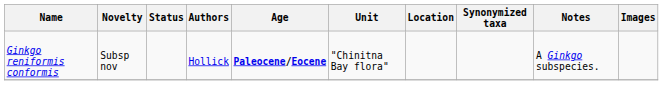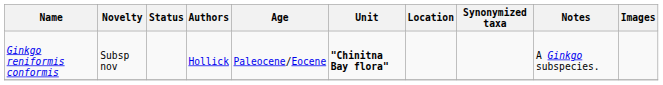(280, 61) bold -> (280, 61) normal
(360, 61) normal -> (360, 61) bold
